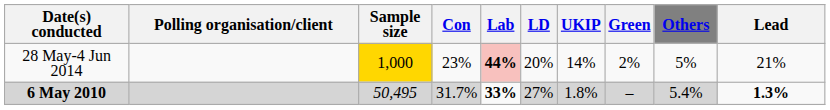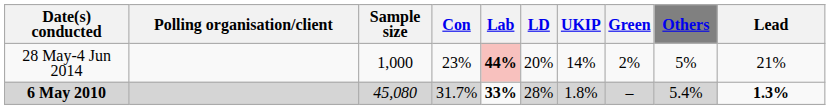(395, 63) gold background -> (395, 63) no background
(395, 94) 50,495 -> (395, 94) 45,080
(539, 94) 27% -> (539, 94) 28%
